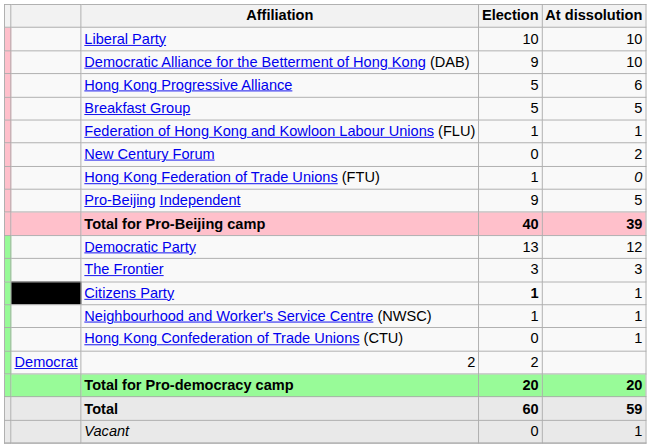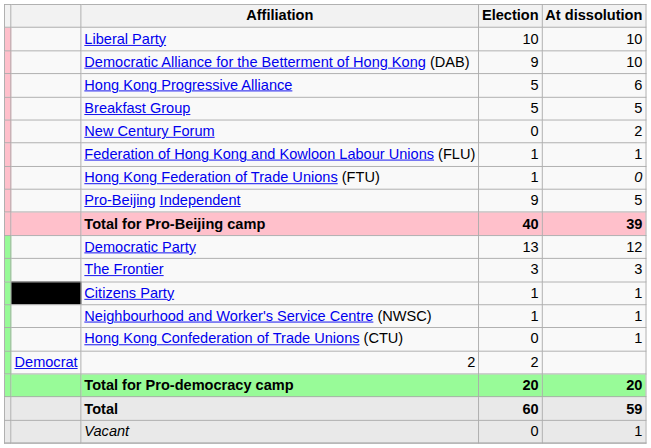rows swapped: (149, 154) <-> (280, 131)
(535, 293) bold -> (535, 293) normal
